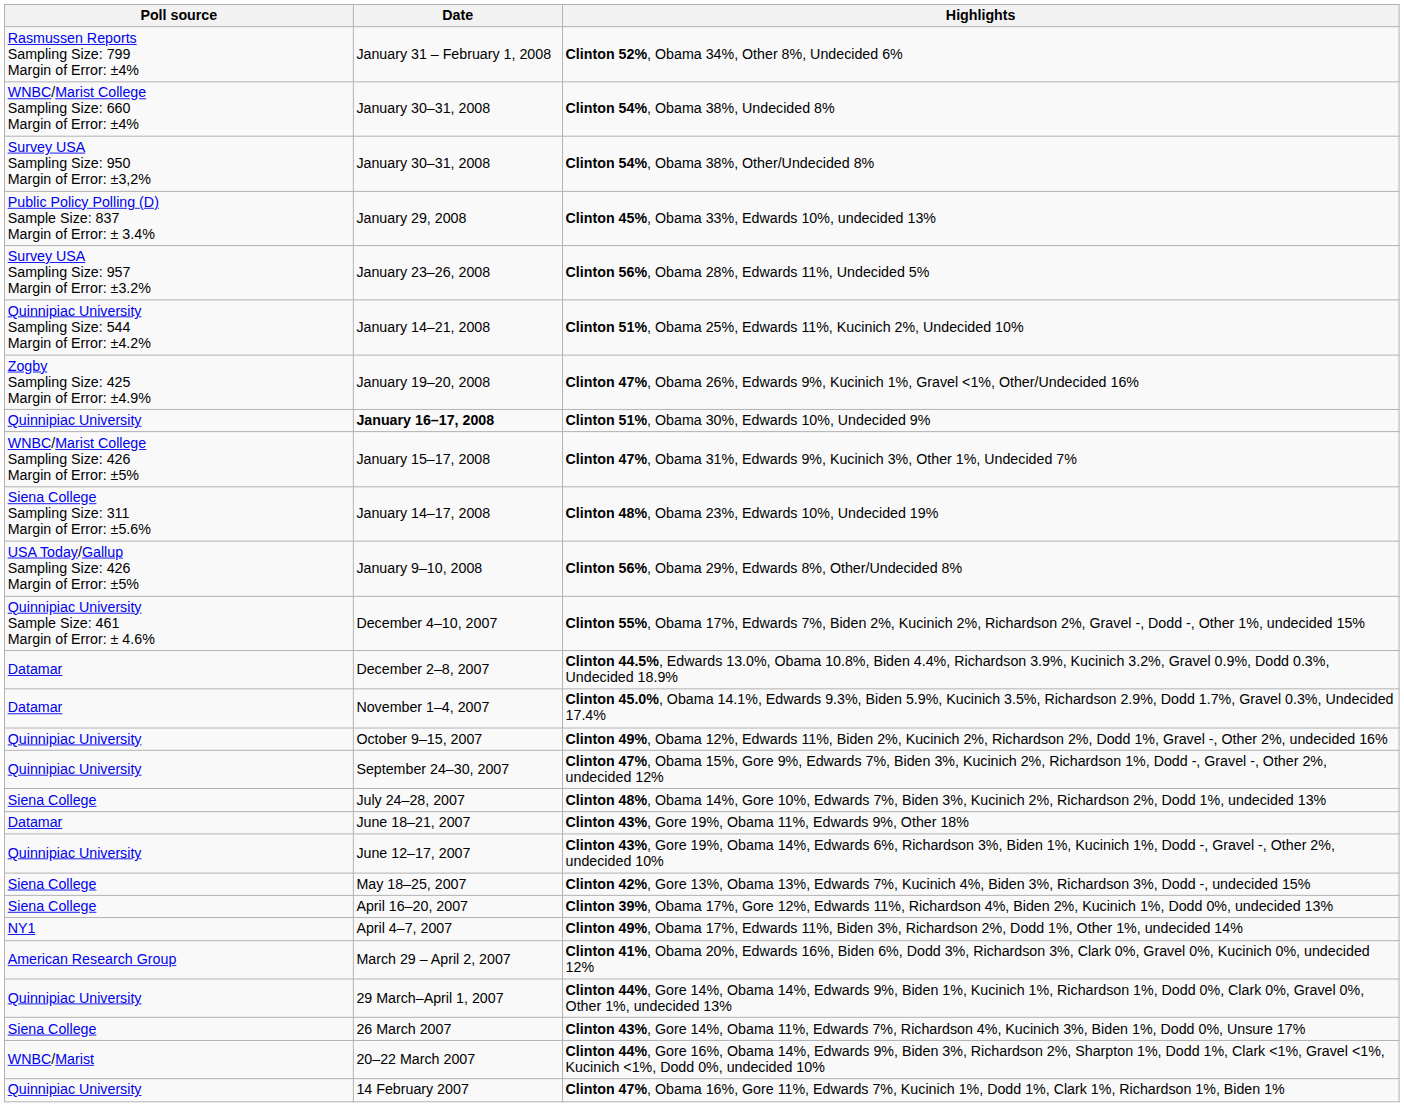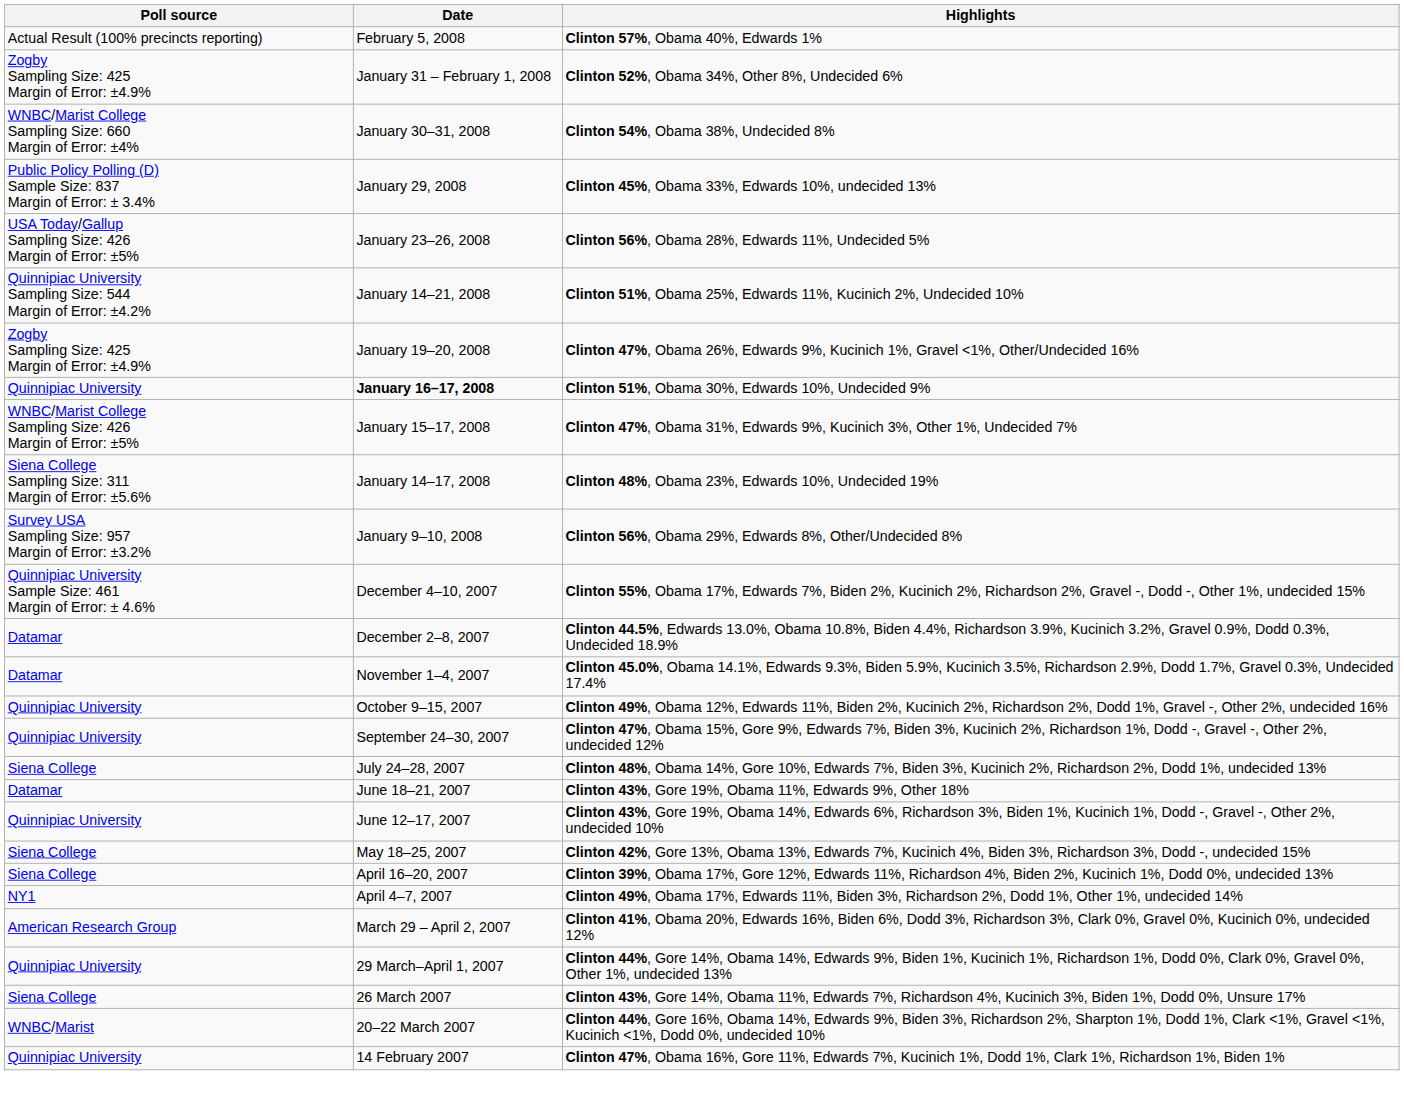+ row: (694, 38)
(73, 54) Rasmussen Reports Sampling Size: 799 Margin of Error: ±4% -> (79, 76) Zogby Sampling Size: 425 Margin of Error: ±4.9%
- row: (720, 163)
(79, 272) Survey USA Sampling Size: 957 Margin of Error: ±3.2% -> (73, 240) USA Today/Gallup Sampling Size: 426 Margin of Error: ±5%
(73, 568) USA Today/Gallup Sampling Size: 426 Margin of Error: ±5% -> (79, 536) Survey USA Sampling Size: 957 Margin of Error: ±3.2%
